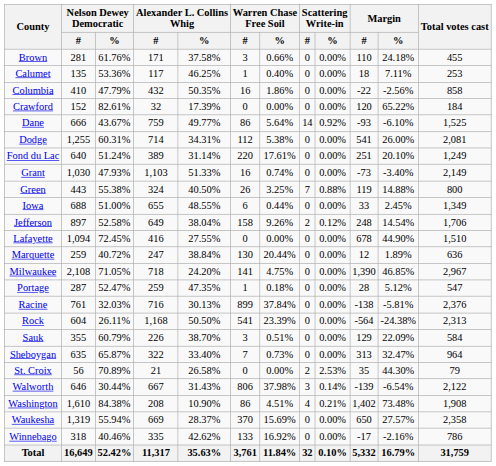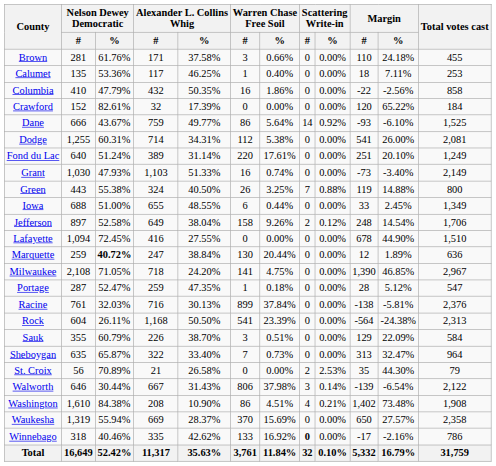(114, 255) normal -> (114, 255) bold
(307, 436) normal -> (307, 436) bold
